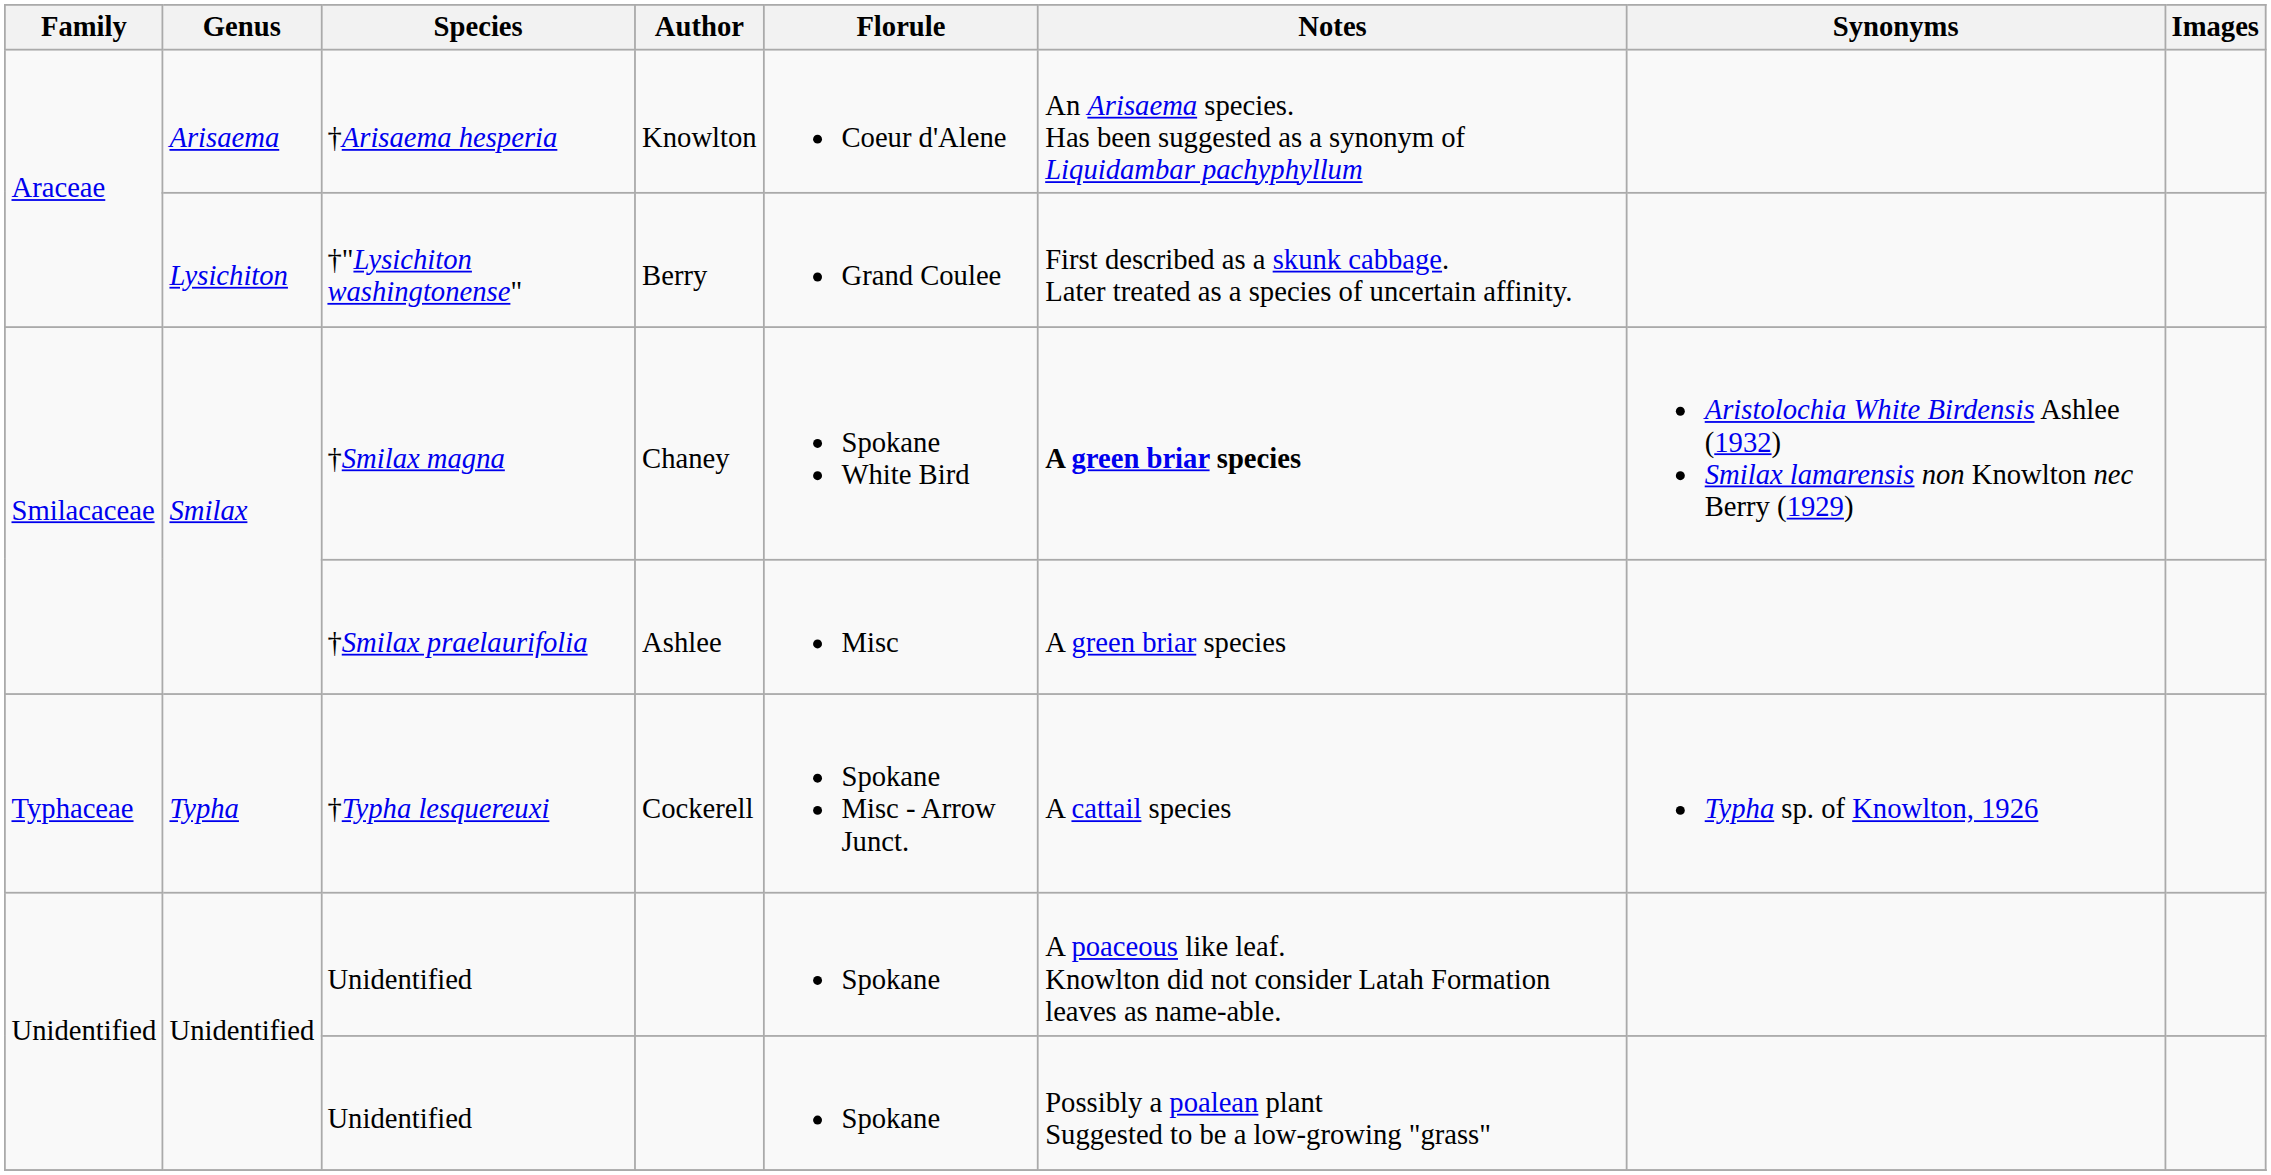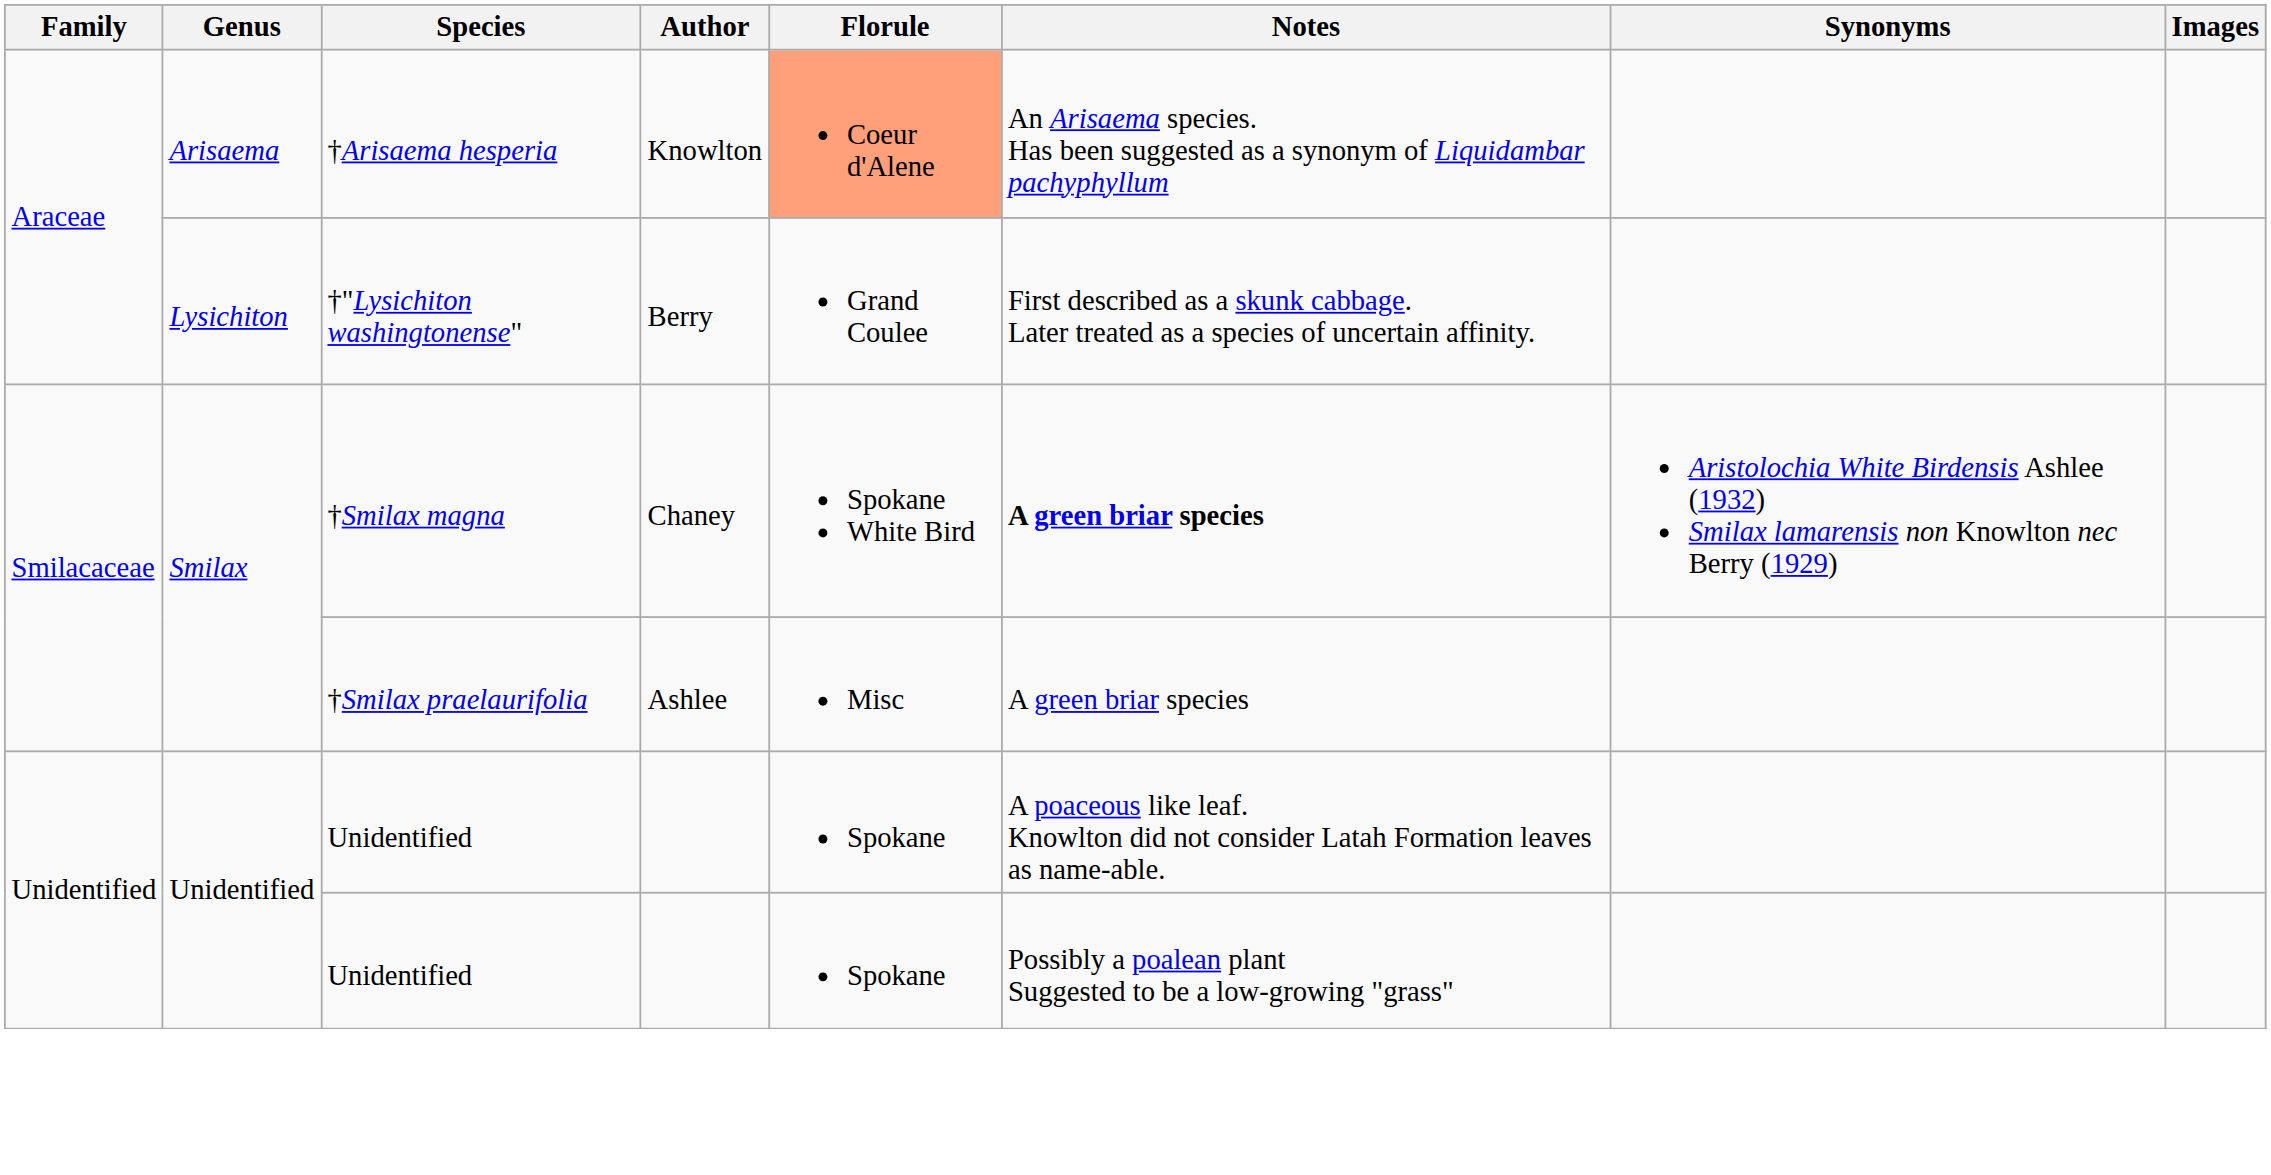(901, 137) no background -> (885, 150) lightsalmon background
- row: (438, 809)
